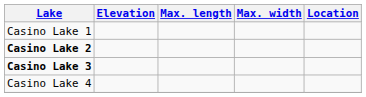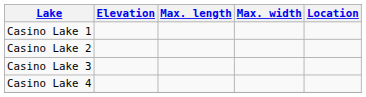(49, 48) bold -> (49, 48) normal
(49, 66) bold -> (49, 66) normal
